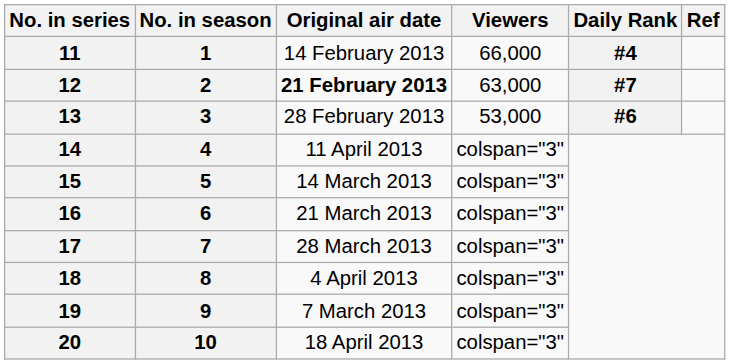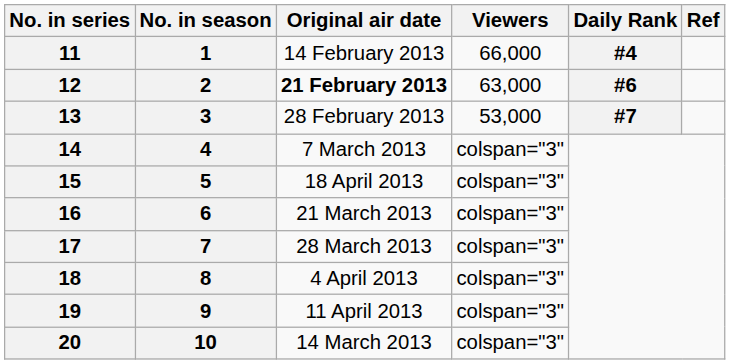(625, 85) #7 -> (625, 85) #6
(625, 117) #6 -> (625, 117) #7
(364, 149) 11 April 2013 -> (364, 149) 7 March 2013
(364, 181) 14 March 2013 -> (364, 181) 18 April 2013
(364, 310) 7 March 2013 -> (364, 310) 11 April 2013
(364, 342) 18 April 2013 -> (364, 342) 14 March 2013
